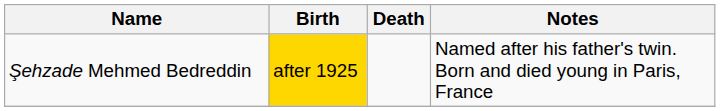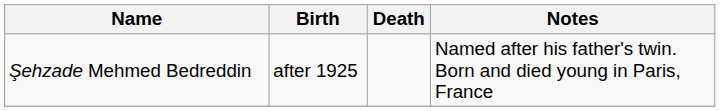(315, 70) gold background -> (315, 70) no background
